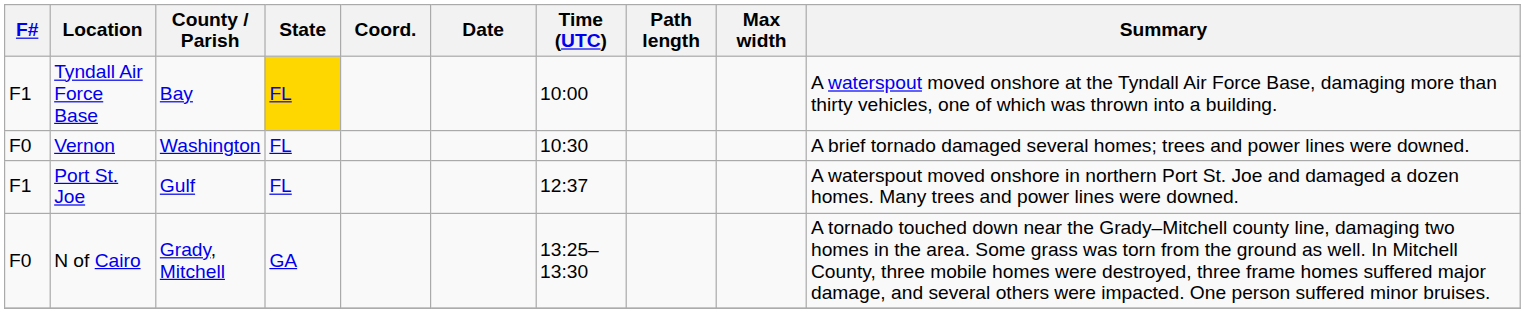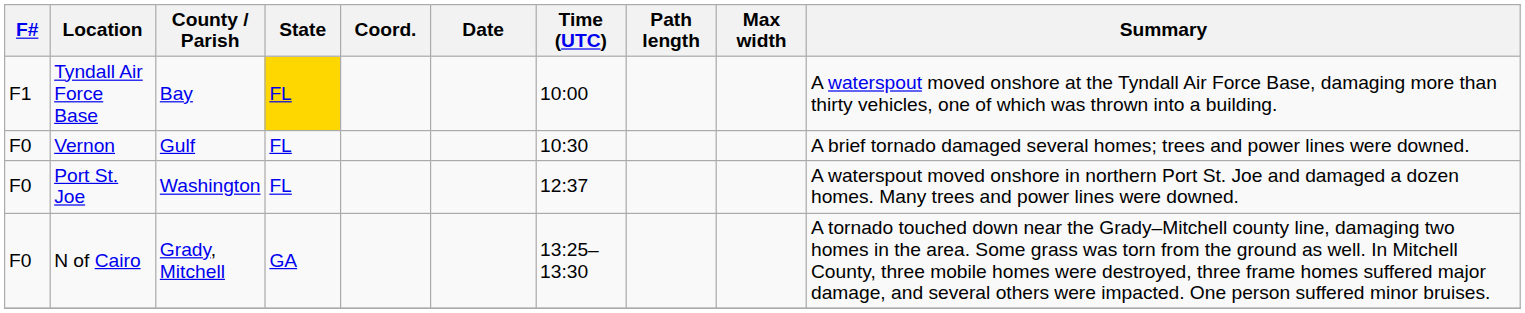(210, 145) Washington -> (177, 145) Gulf
(20, 186) F1 -> (20, 186) F0
(177, 186) Gulf -> (210, 186) Washington
